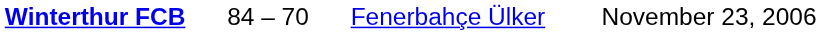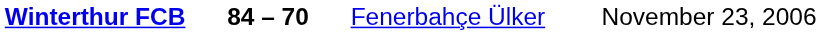(268, 17) normal -> (268, 17) bold
